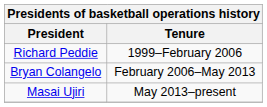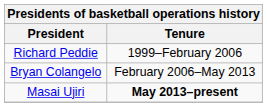(185, 92) normal -> (185, 92) bold
